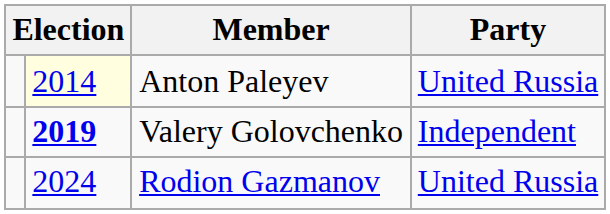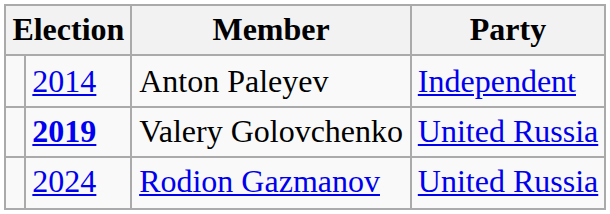(64, 80) lightyellow background -> (64, 80) no background
(508, 80) United Russia -> (497, 80) Independent
(497, 131) Independent -> (508, 131) United Russia
